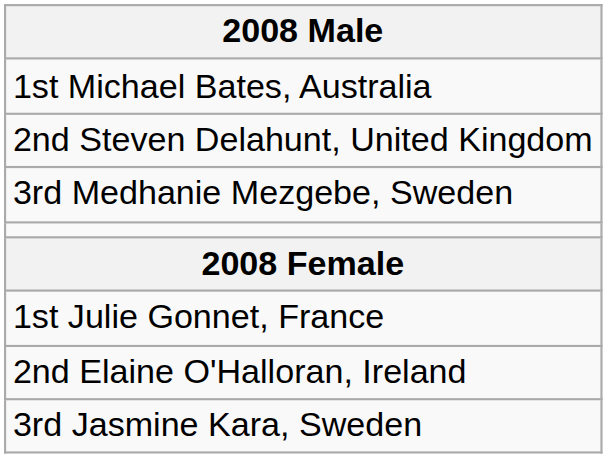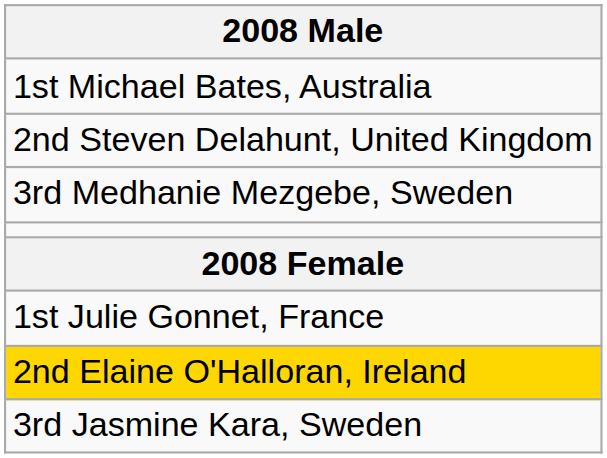(240, 371) no background -> (240, 371) gold background
